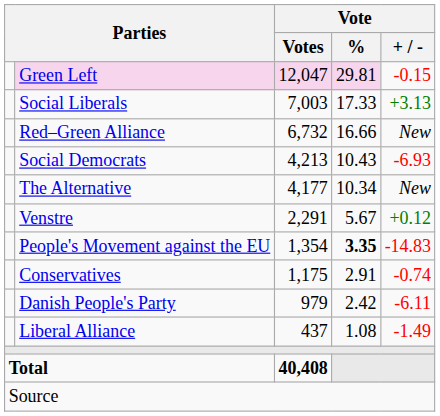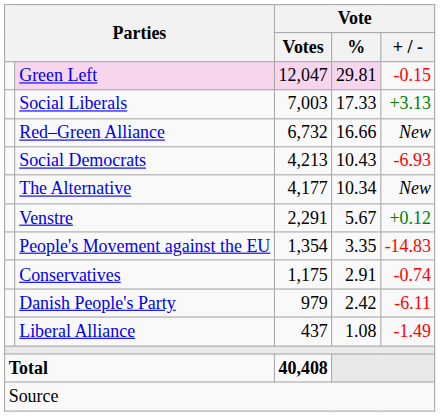(361, 246) bold -> (361, 246) normal
